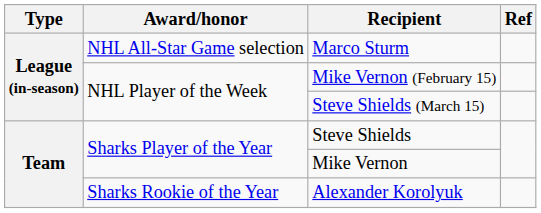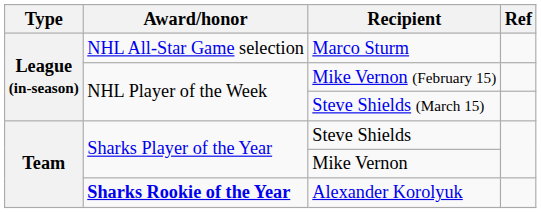(183, 192) normal -> (189, 192) bold
